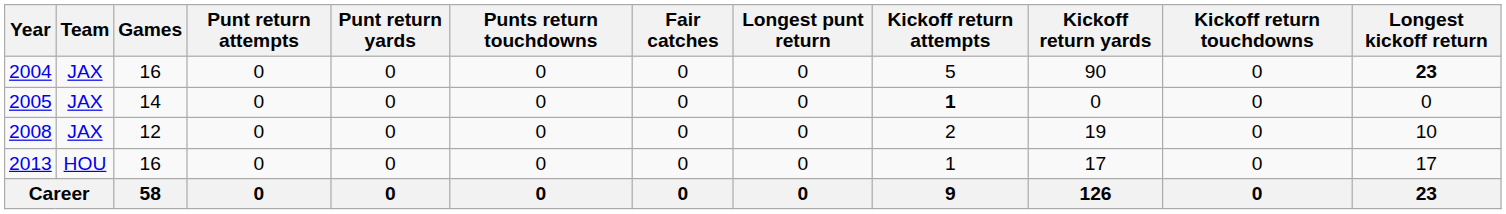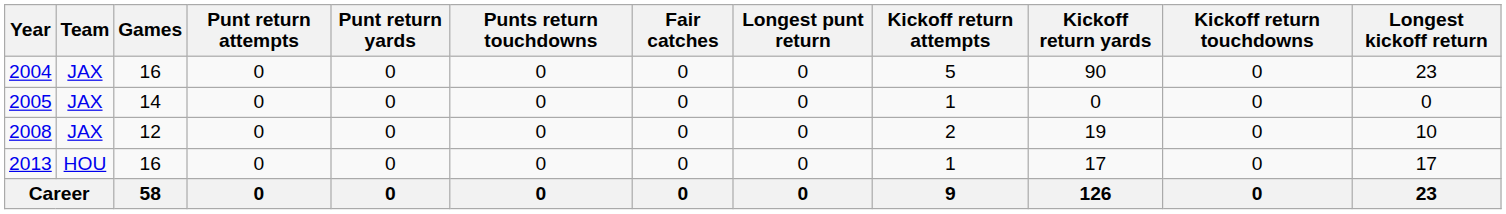(1426, 71) bold -> (1426, 71) normal
(950, 102) bold -> (950, 102) normal
